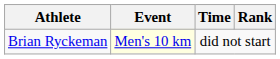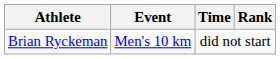(153, 41) lightyellow background -> (153, 41) no background
